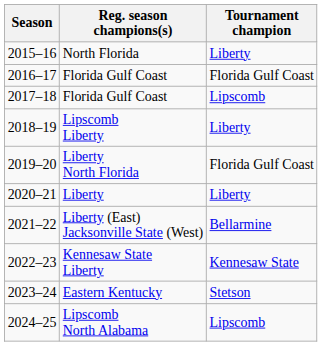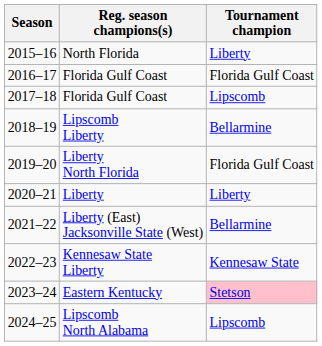(230, 127) Liberty -> (240, 127) Bellarmine
(230, 292) no background -> (230, 292) pink background
